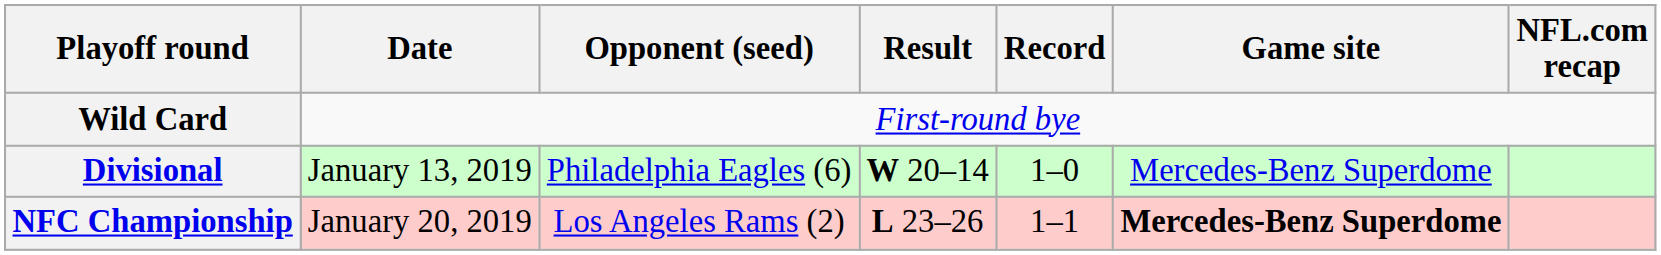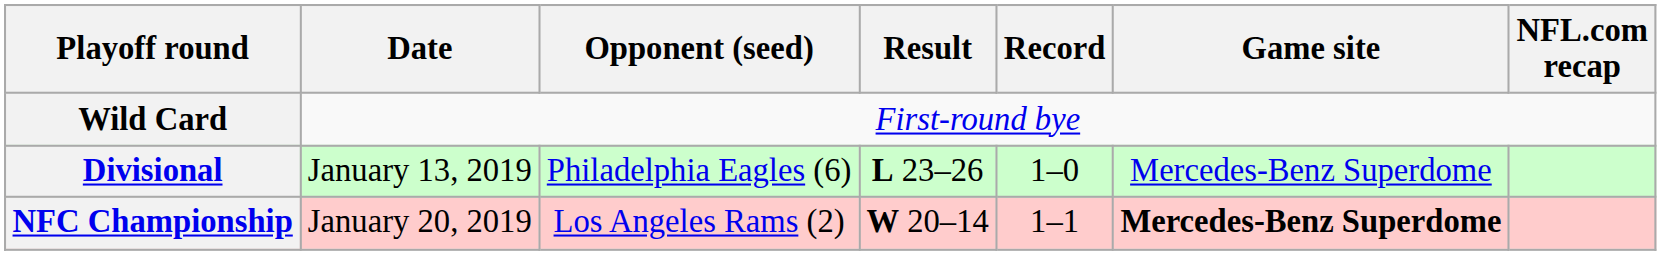(928, 170) W 20–14 -> (928, 170) L 23–26
(928, 222) L 23–26 -> (928, 222) W 20–14
